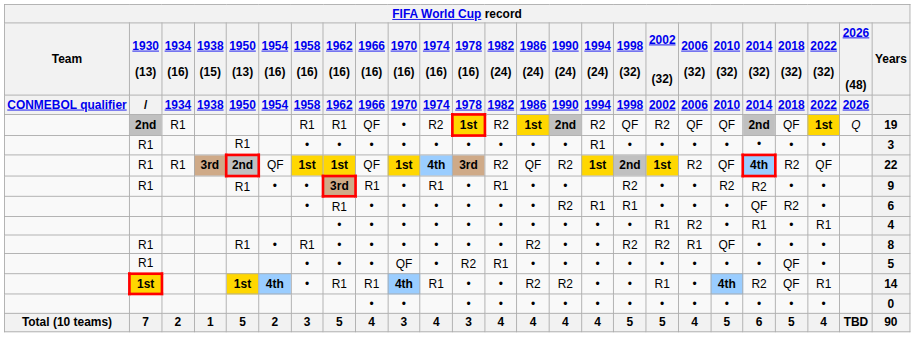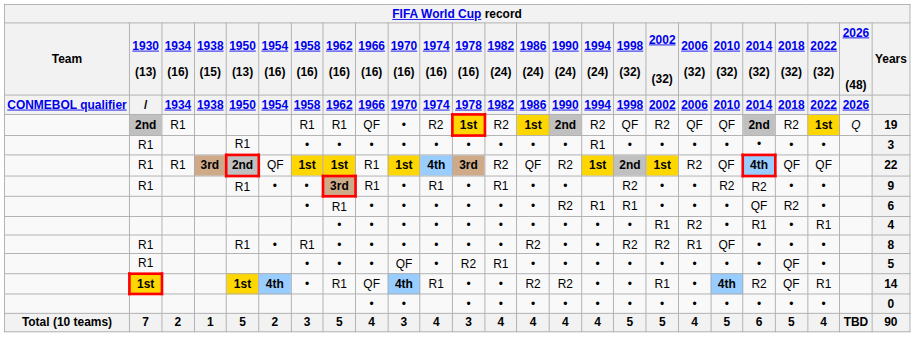(791, 125) QF -> (791, 125) R2
(372, 165) QF -> (372, 165) R1
(792, 165) R2 -> (792, 165) QF
(372, 283) R1 -> (372, 283) QF
